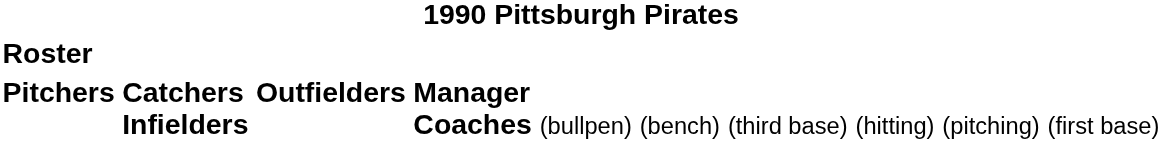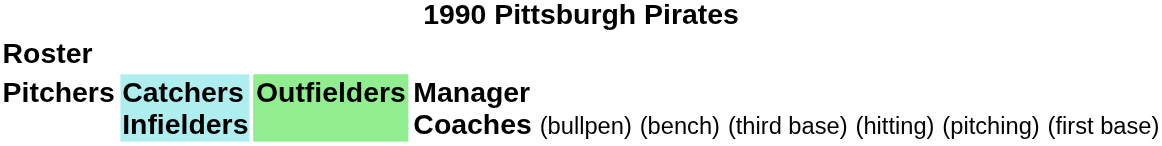(185, 108) no background -> (185, 108) paleturquoise background
(331, 92) no background -> (331, 92) lightgreen background
